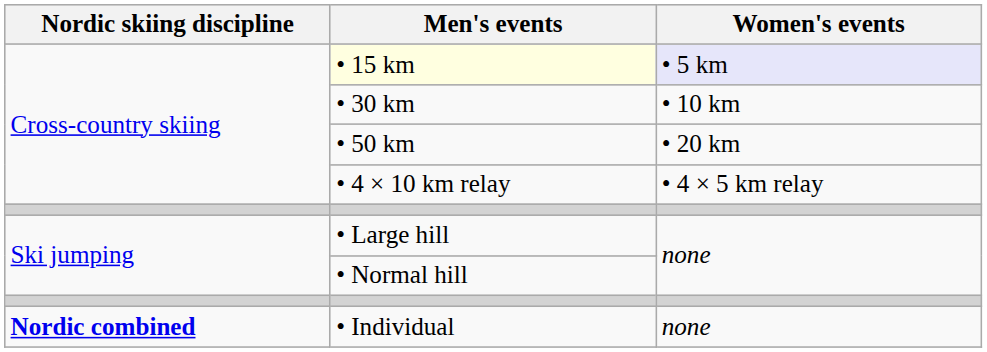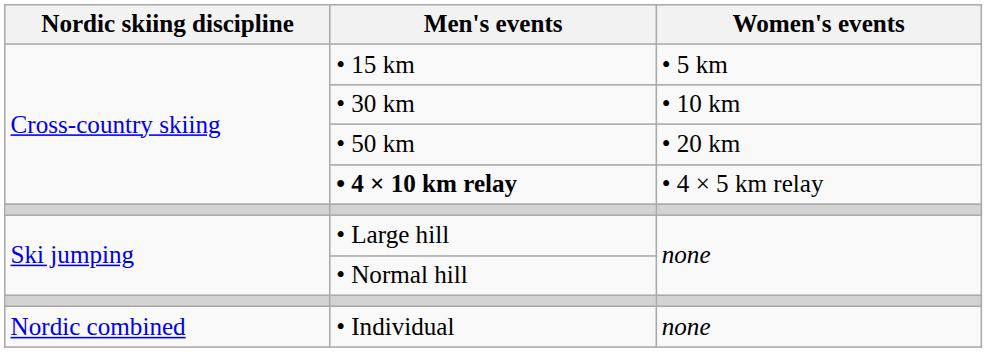(375, 64) lightyellow background -> (375, 64) no background
(695, 64) lavender background -> (695, 64) no background
(423, 183) normal -> (427, 183) bold
(103, 326) bold -> (98, 326) normal
